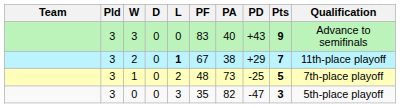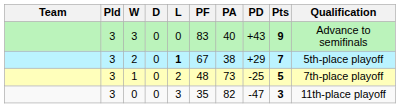(343, 59) 11th-place playoff -> (343, 59) 5th-place playoff
(343, 94) 5th-place playoff -> (343, 94) 11th-place playoff
